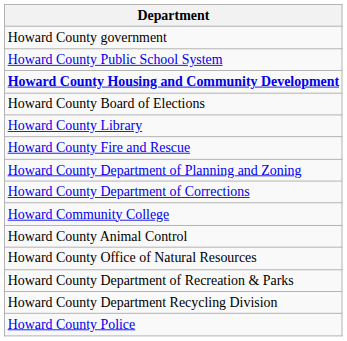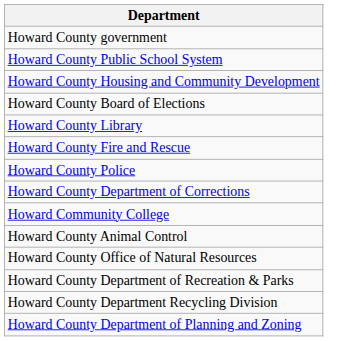(173, 81) bold -> (164, 81) normal
(155, 170) Howard County Department of Planning and Zoning -> (71, 170) Howard County Police
(71, 324) Howard County Police -> (155, 324) Howard County Department of Planning and Zoning
